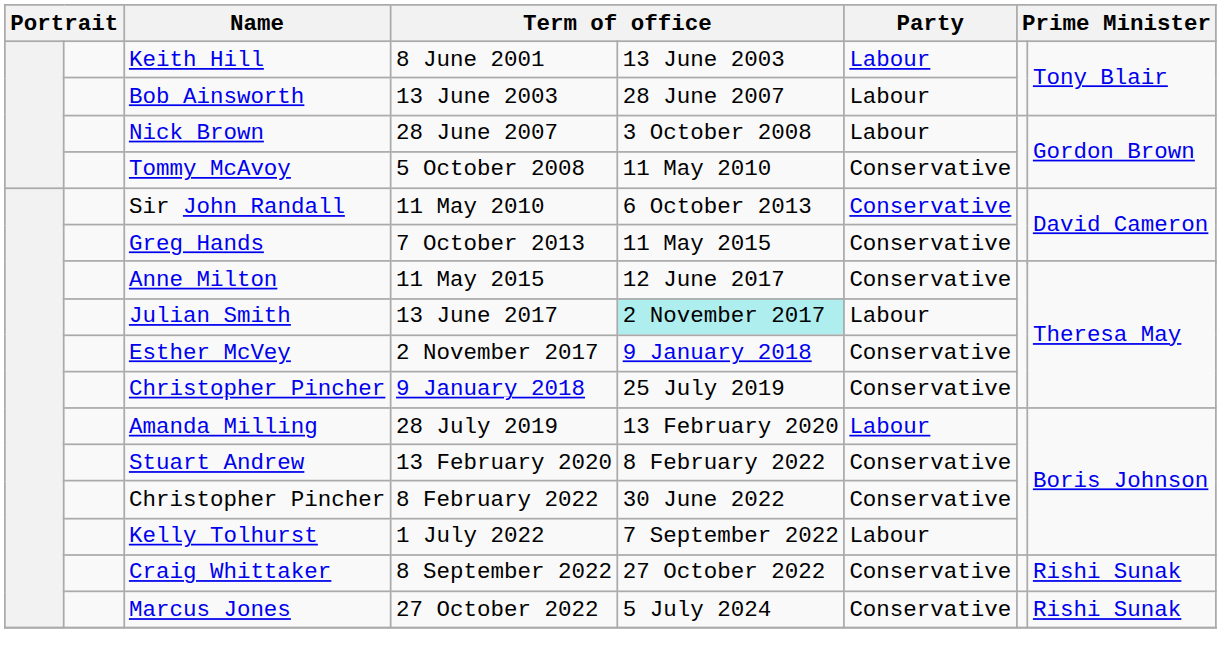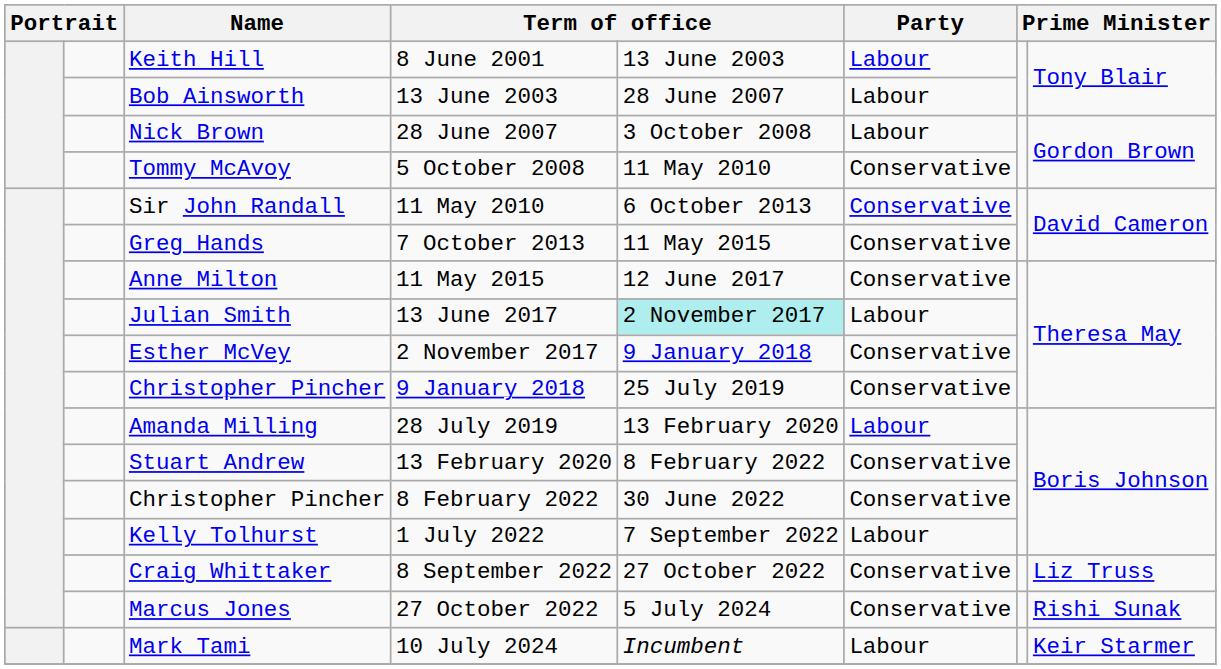(1107, 573) Rishi Sunak -> (1094, 573) Liz Truss
+ row: (190, 646)
